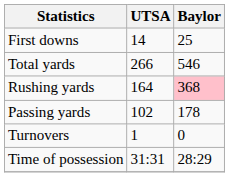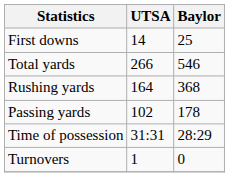(189, 88) pink background -> (189, 88) no background
rows swapped: (39, 135) <-> (66, 159)
